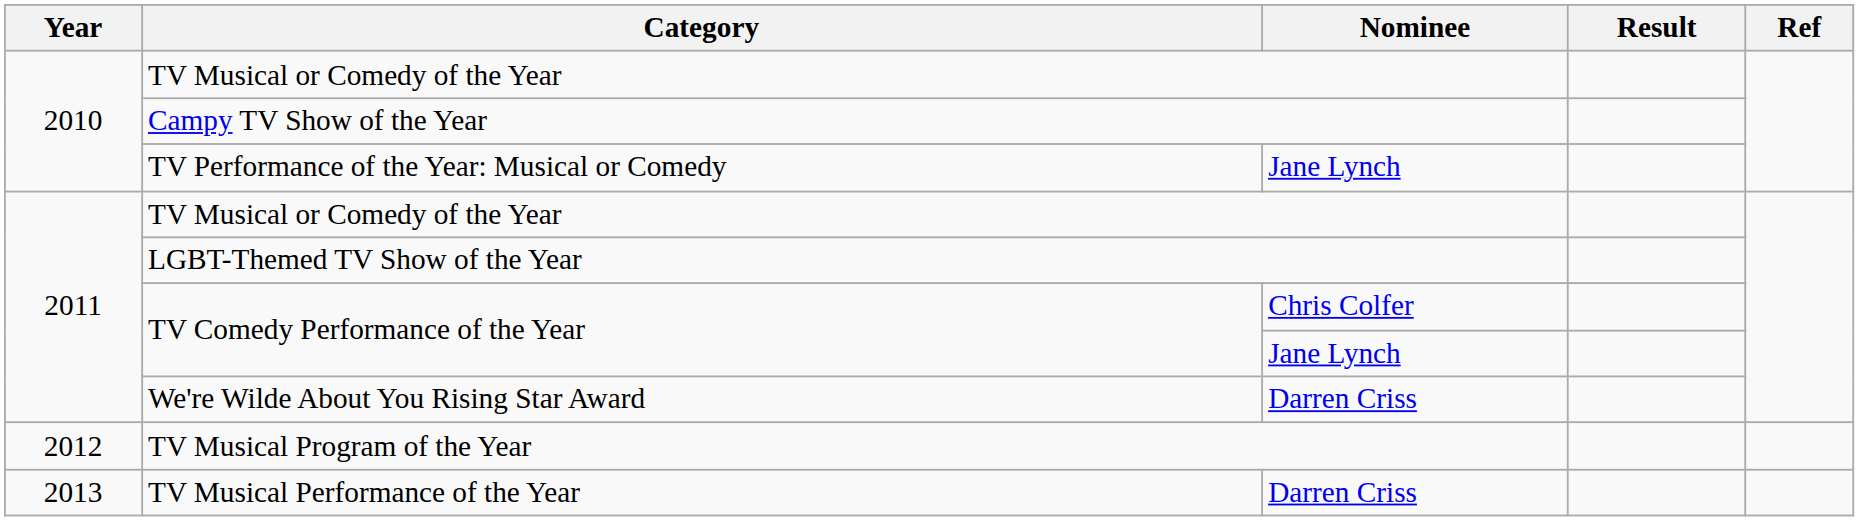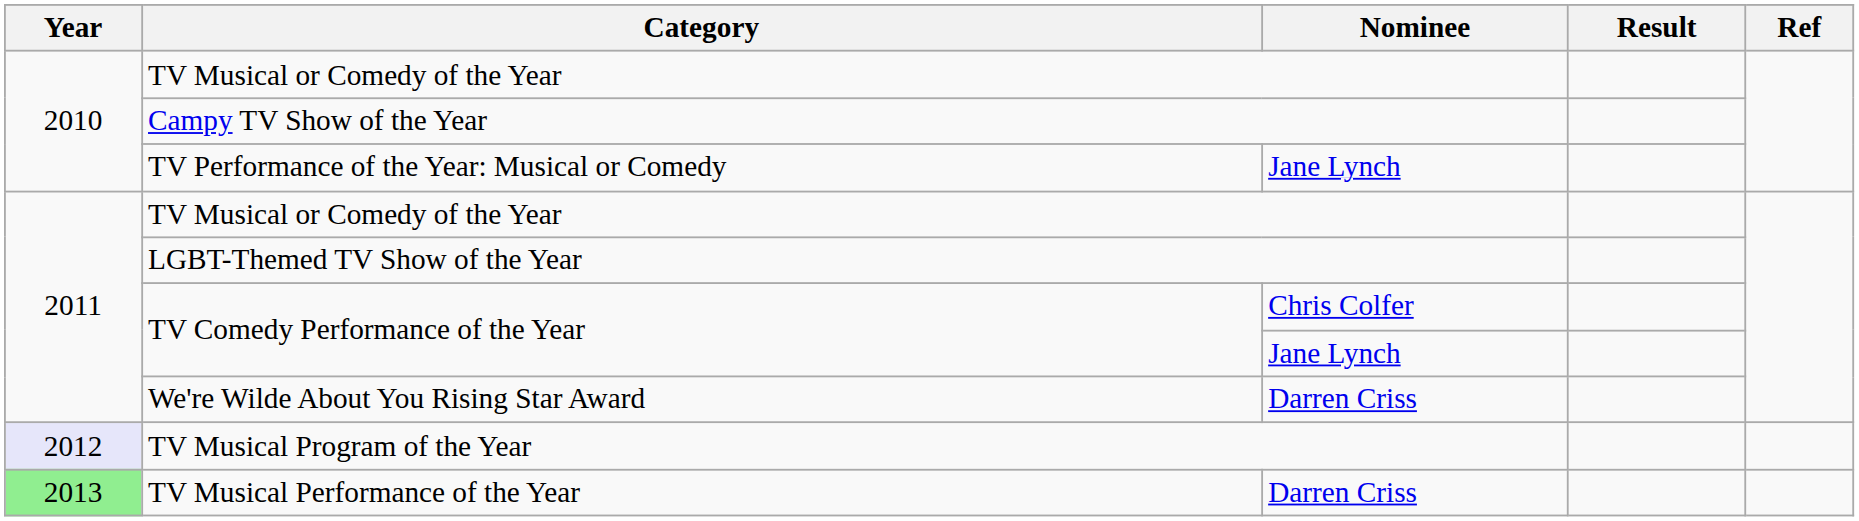(73, 445) no background -> (73, 445) lavender background
(73, 492) no background -> (73, 492) lightgreen background
